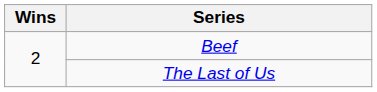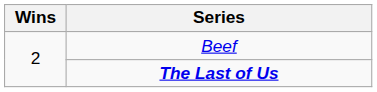(219, 73) normal -> (219, 73) bold
